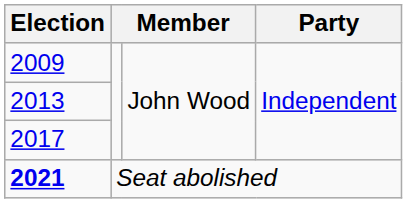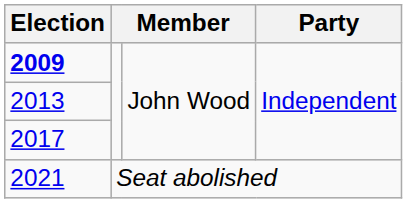(37, 62) normal -> (37, 62) bold
(37, 178) bold -> (37, 178) normal
